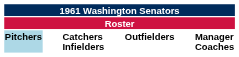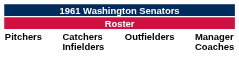(23, 36) lightblue background -> (23, 36) no background
